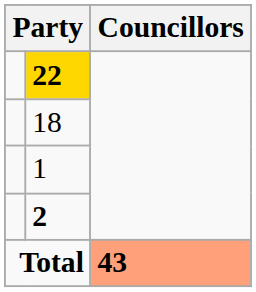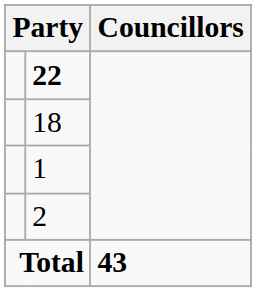(47, 74) gold background -> (47, 74) no background
(40, 215) bold -> (40, 215) normal
(112, 262) lightsalmon background -> (112, 262) no background
